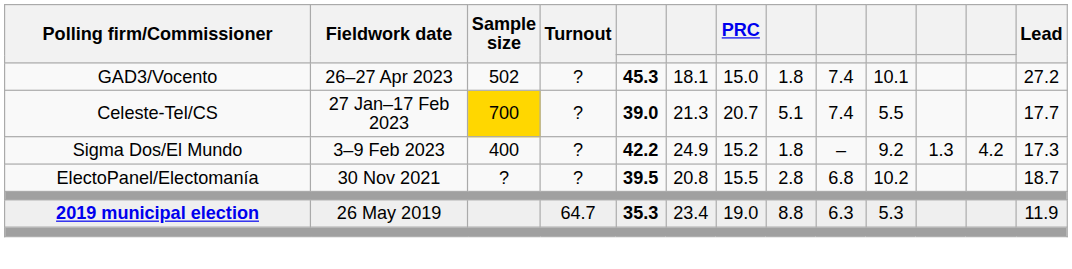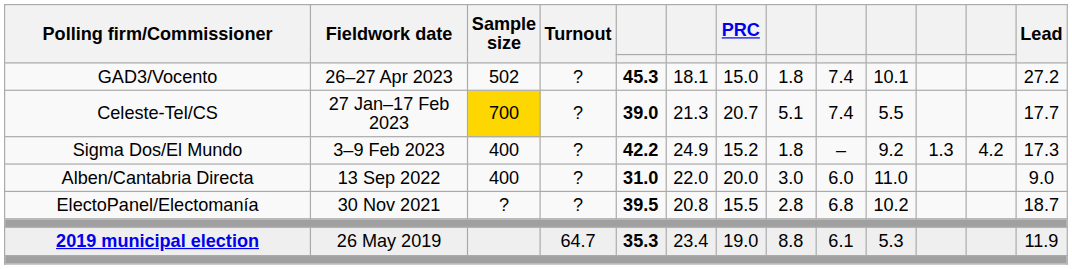+ row: (158, 178)
(841, 214) 6.3 -> (841, 241) 6.1
